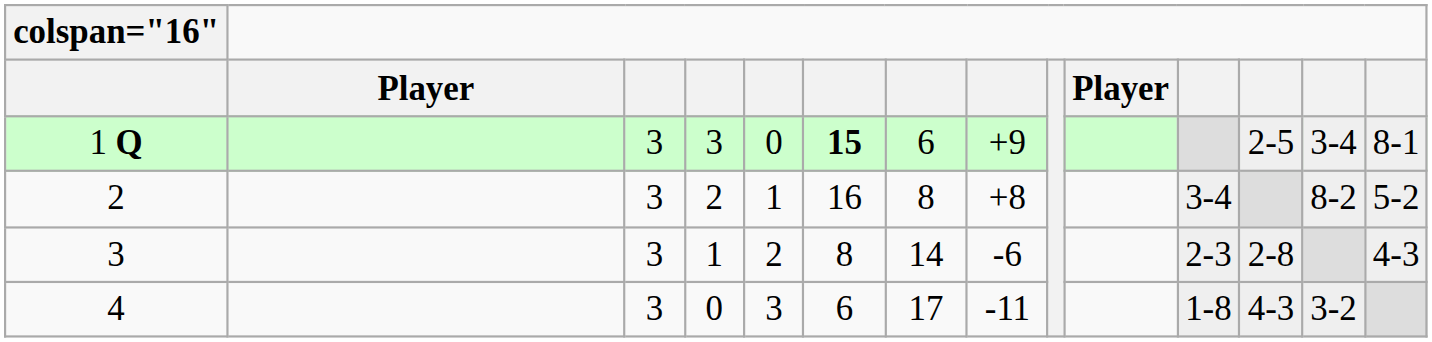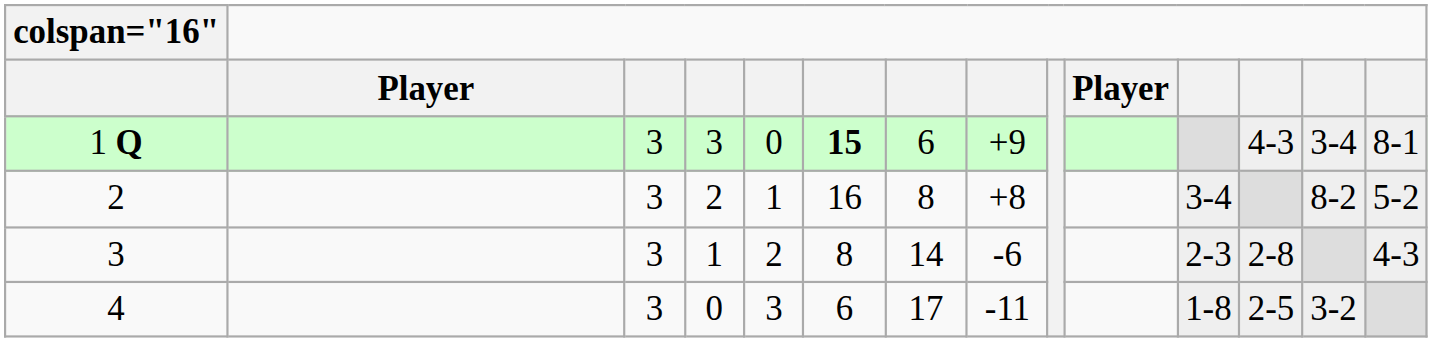(1271, 142) 2-5 -> (1271, 142) 4-3
(1271, 308) 4-3 -> (1271, 308) 2-5
